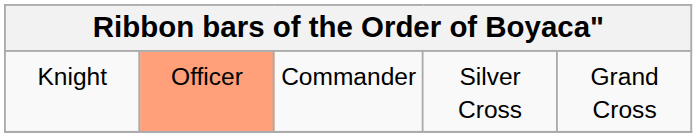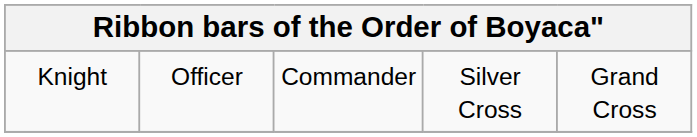(207, 76) lightsalmon background -> (207, 76) no background
